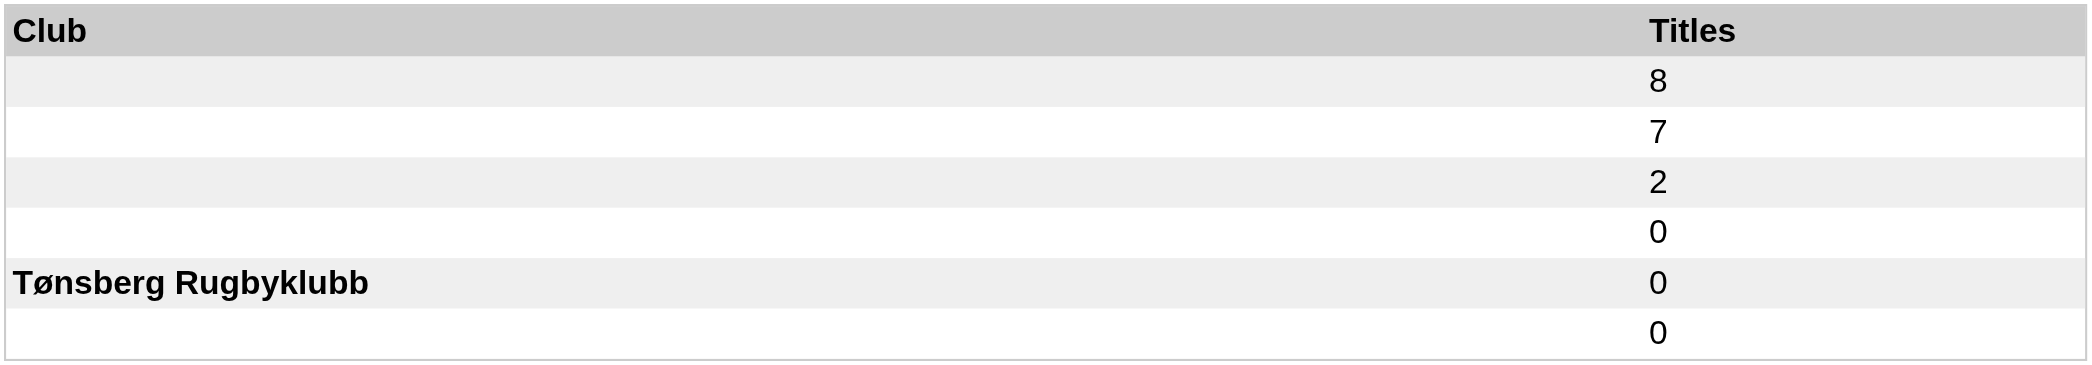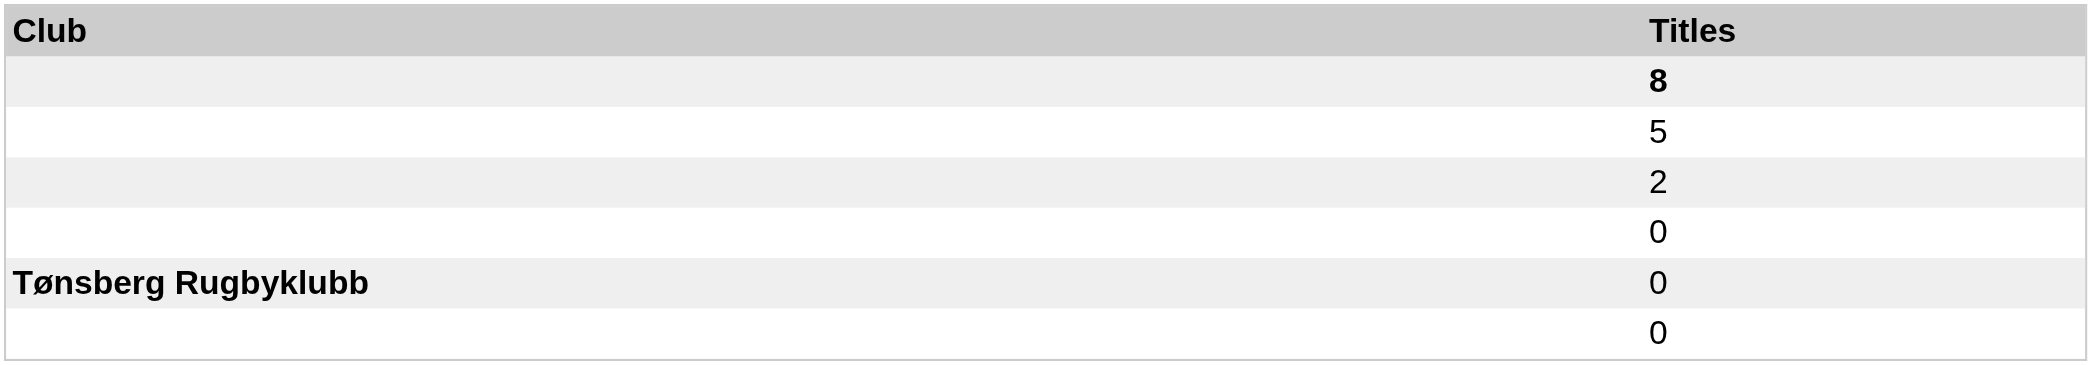(1658, 81) normal -> (1658, 81) bold
(1658, 131) 7 -> (1658, 131) 5
